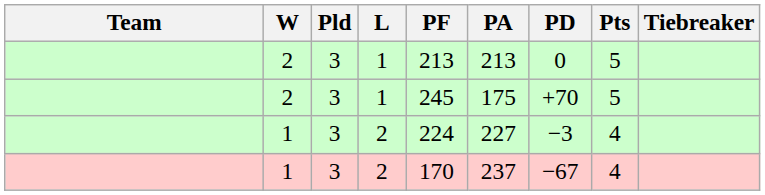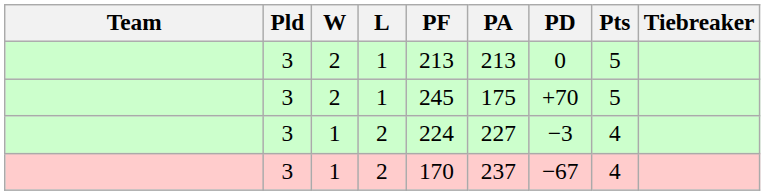columns swapped: (335, 23) <-> (287, 23)
